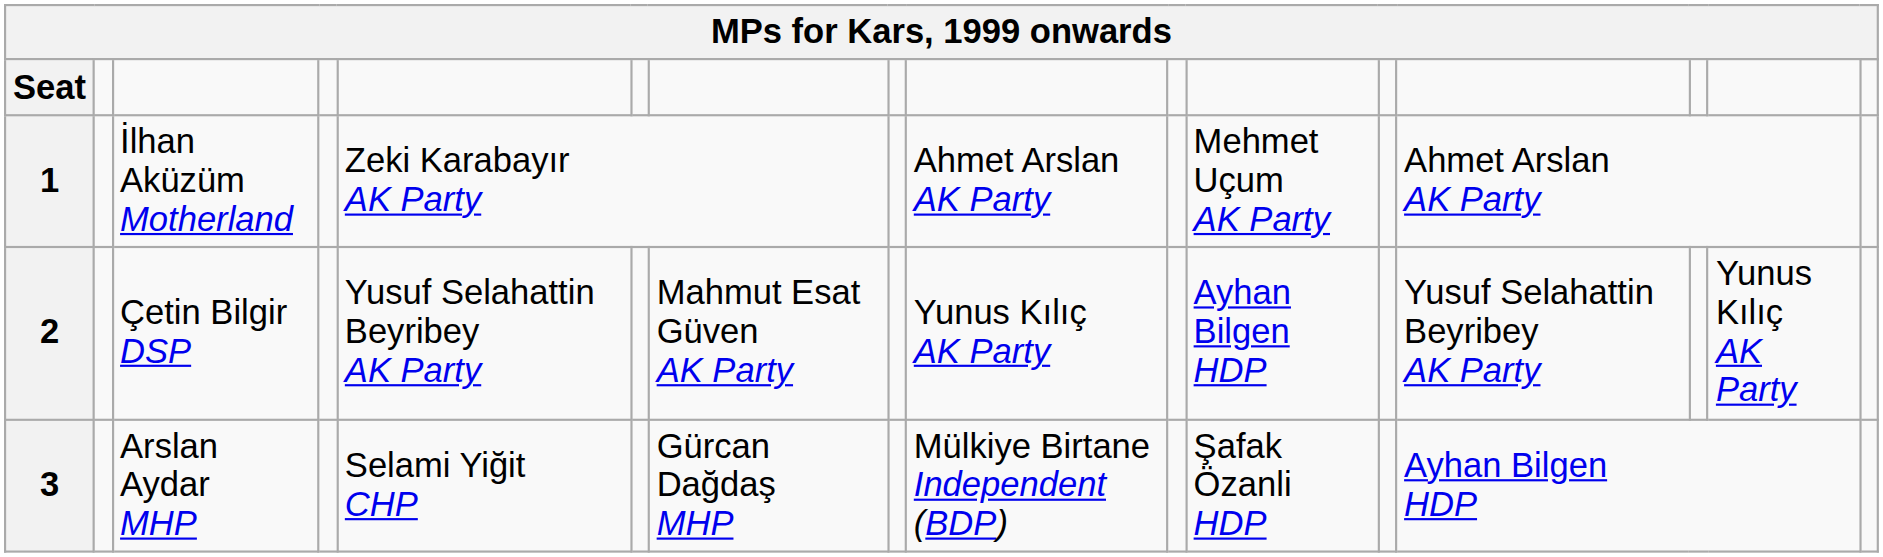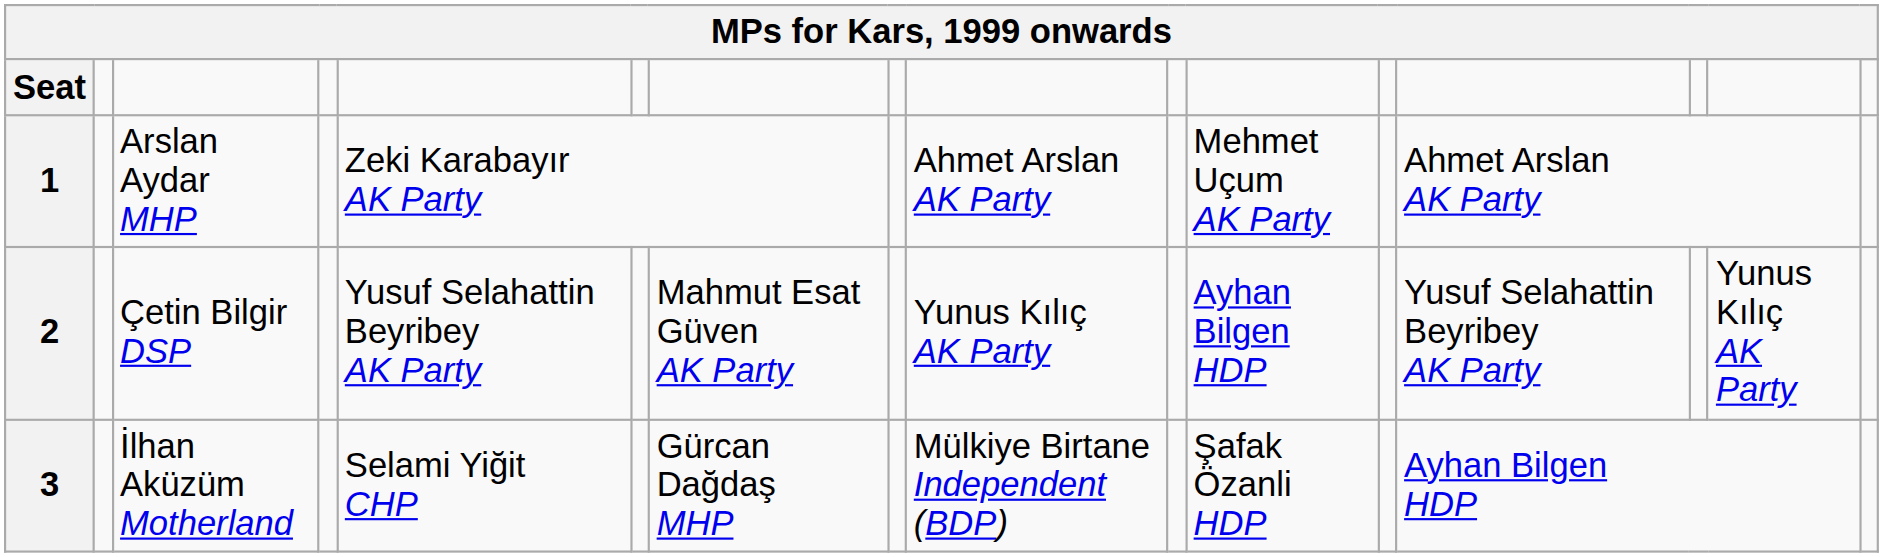(207, 180) İlhan Aküzüm Motherland -> (169, 180) Arslan Aydar MHP
(169, 484) Arslan Aydar MHP -> (207, 484) İlhan Aküzüm Motherland
